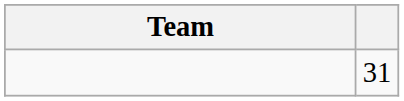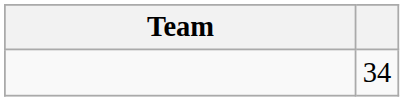(377, 72) 31 -> (377, 72) 34
